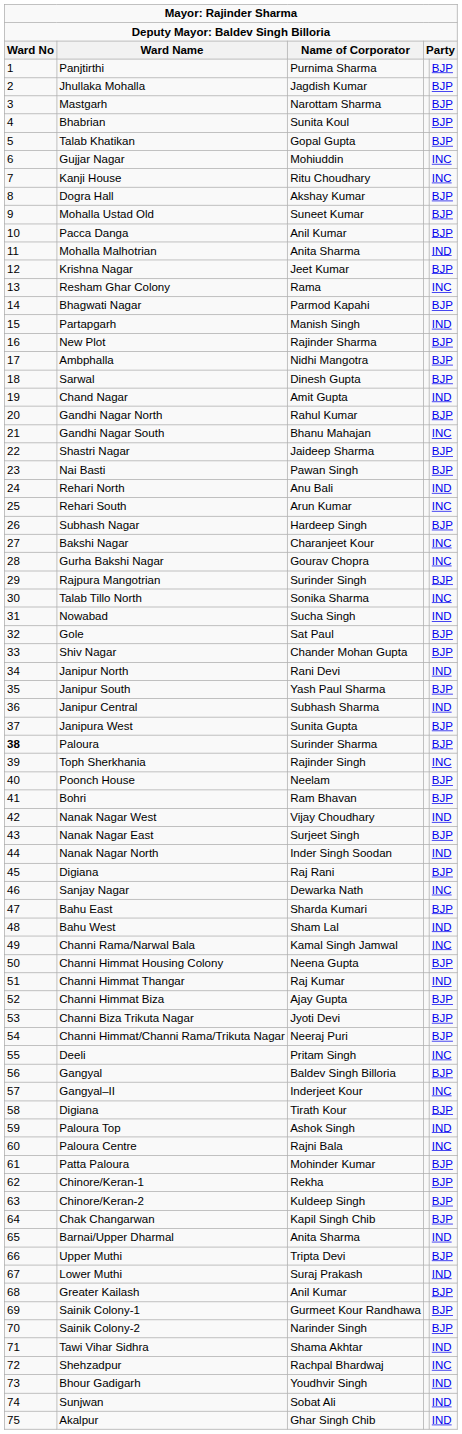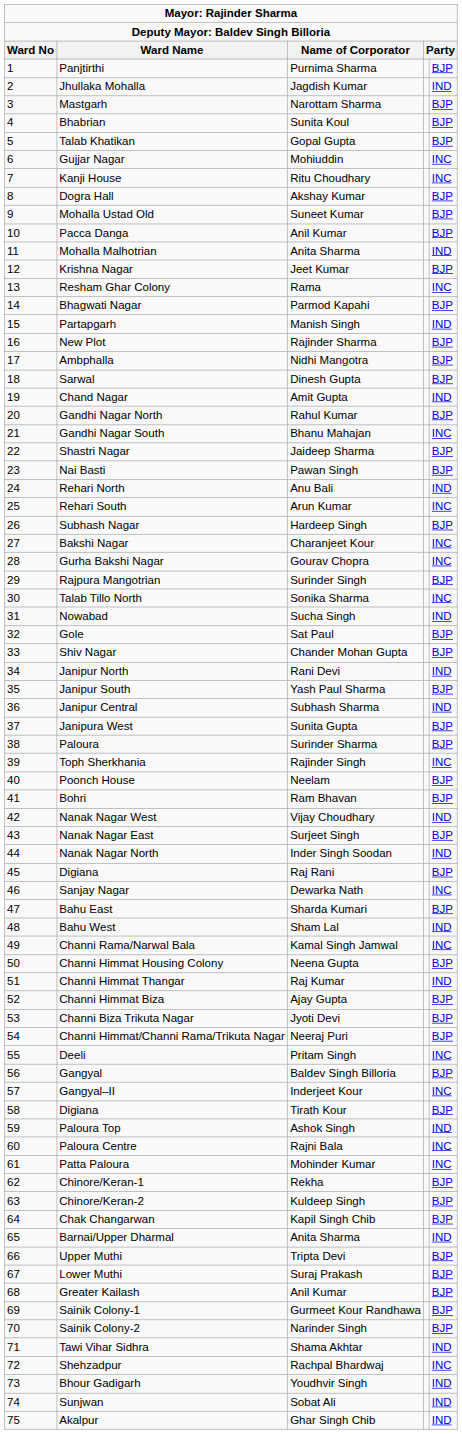(442, 86) BJP -> (442, 86) IND
(13, 744) bold -> (13, 744) normal
(442, 1164) BJP -> (442, 1164) INC
(442, 1274) IND -> (442, 1274) BJP
